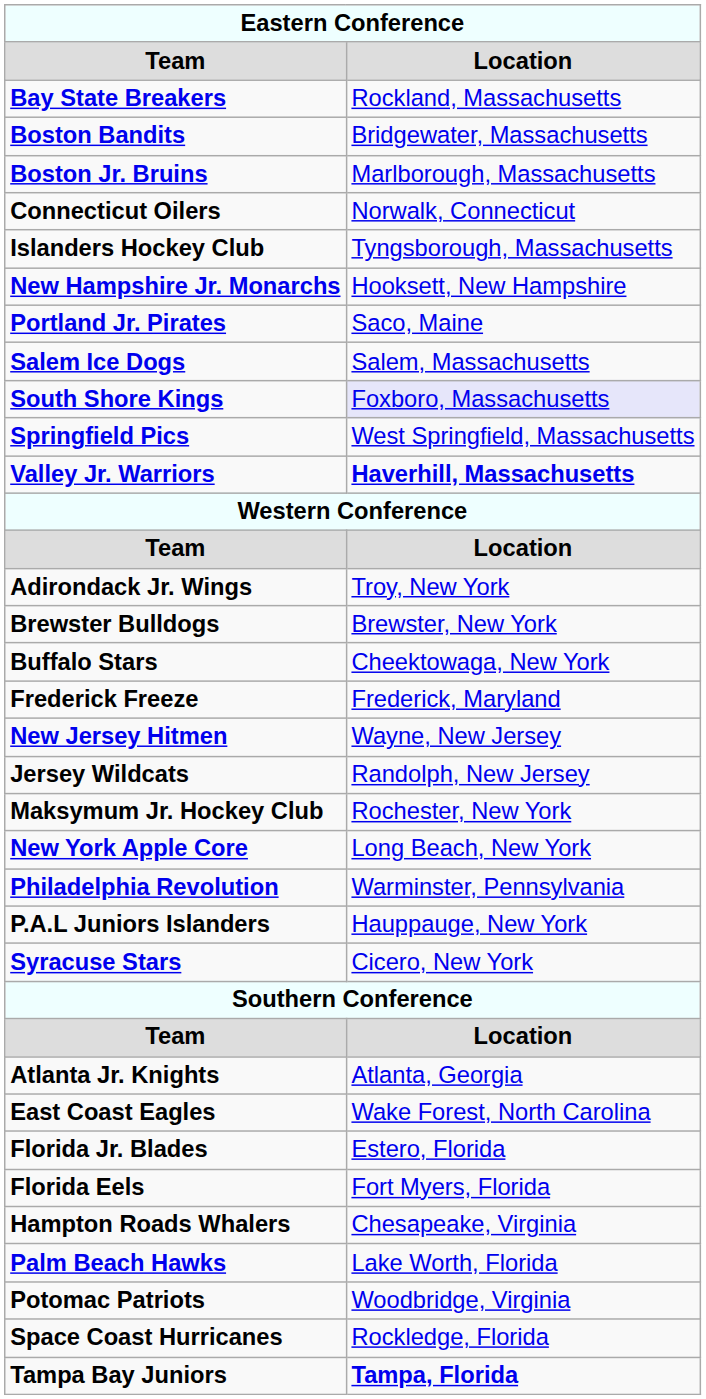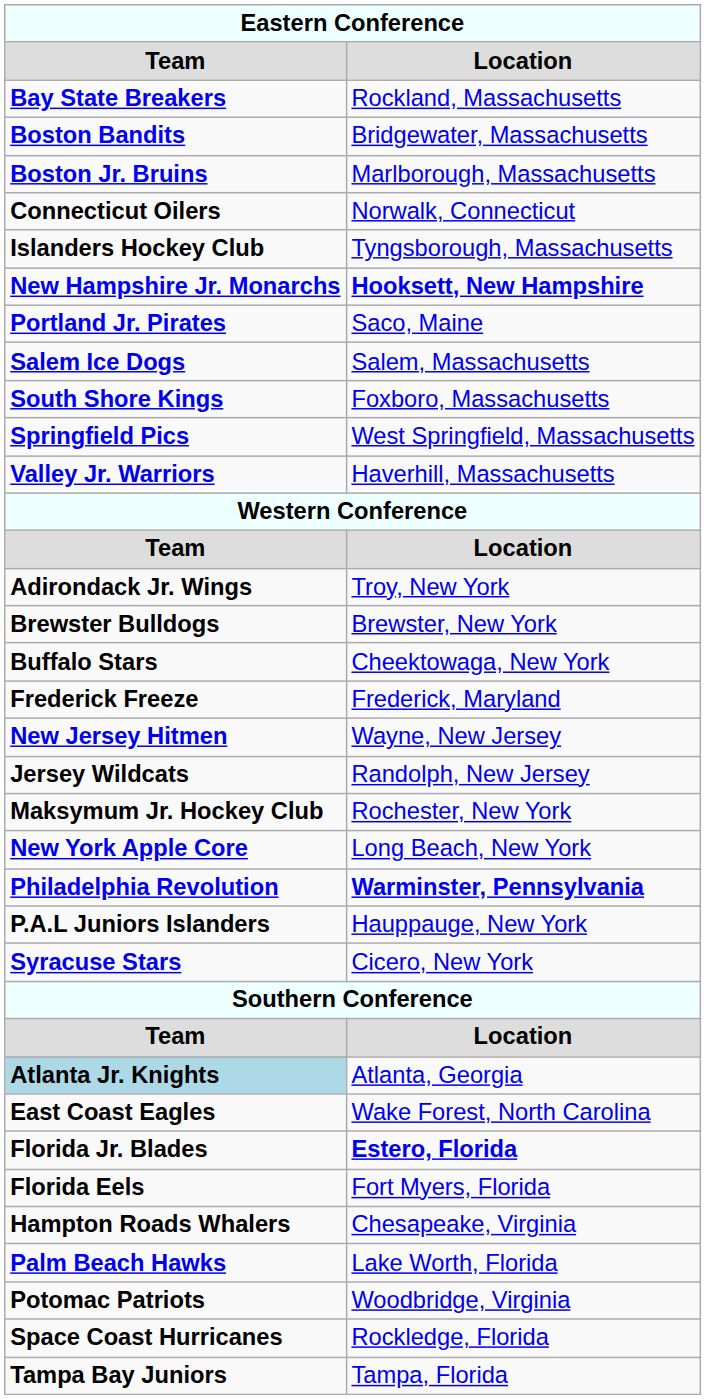(489, 286) normal -> (497, 286) bold
(480, 398) lavender background -> (480, 398) no background
(493, 473) bold -> (483, 473) normal
(488, 887) normal -> (498, 887) bold
(115, 1074) no background -> (115, 1074) lightblue background
(428, 1149) normal -> (434, 1149) bold
(435, 1375) bold -> (430, 1375) normal
